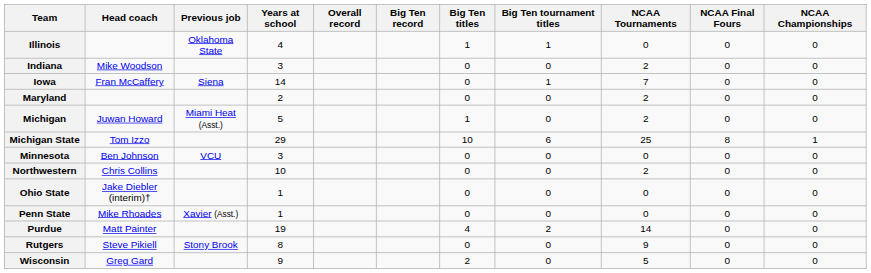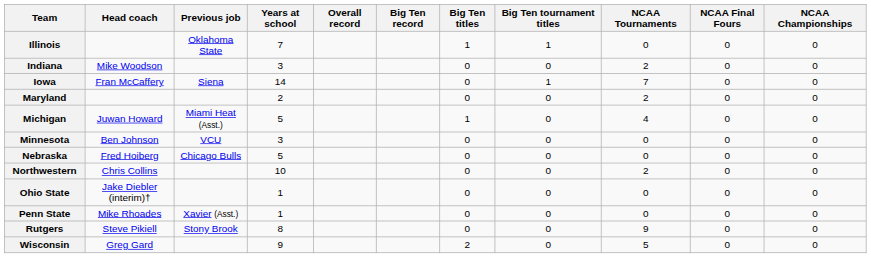(280, 45) 4 -> (280, 45) 7
(646, 119) 2 -> (646, 119) 4
- row: (45, 140)
+ row: (45, 156)
- row: (45, 229)
